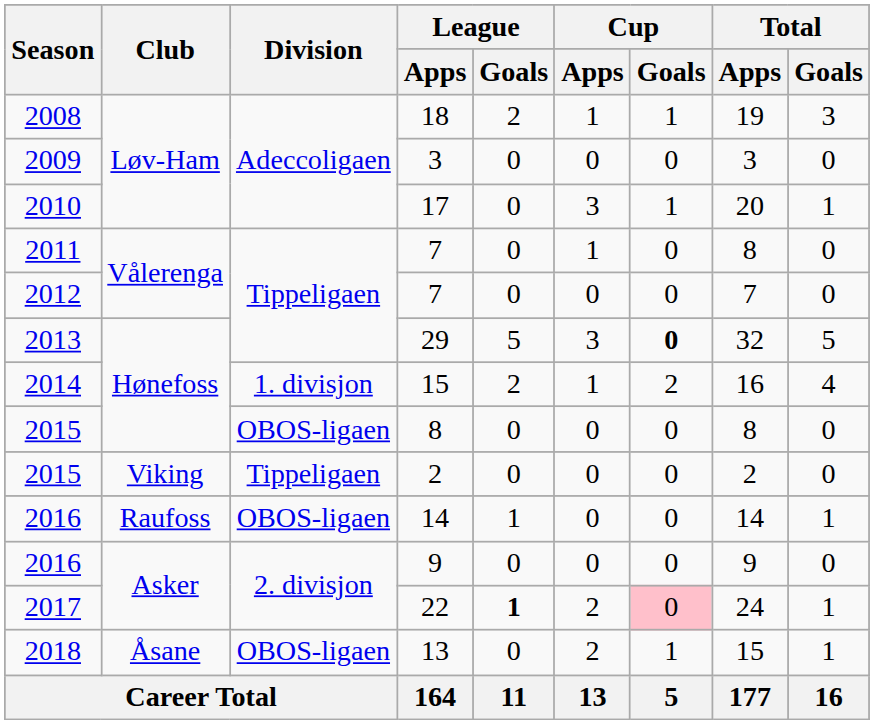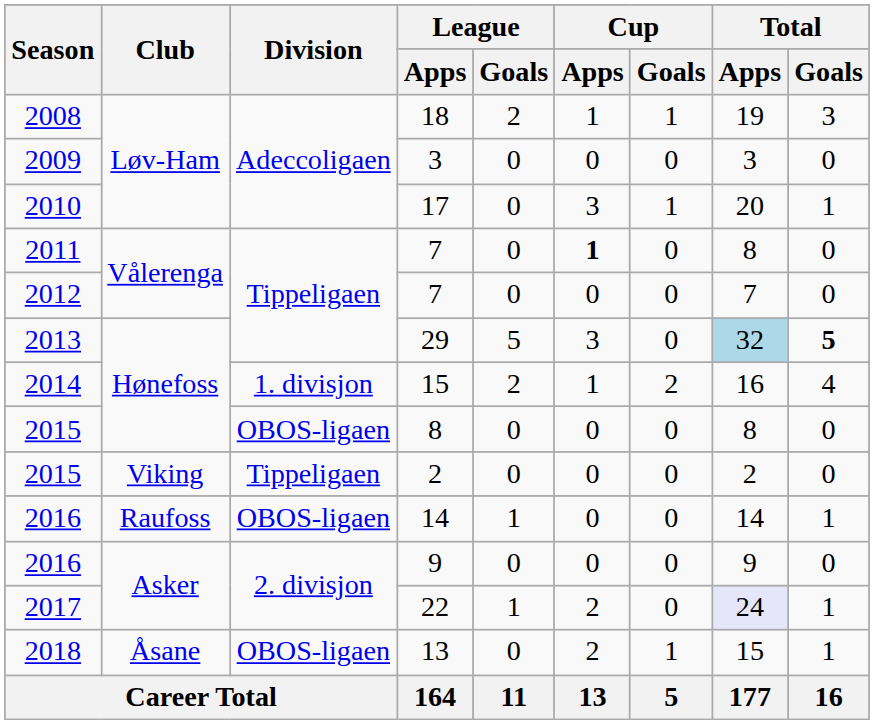(592, 250) normal -> (592, 250) bold
(671, 339) bold -> (671, 339) normal
(750, 339) no background -> (750, 339) lightblue background
(829, 339) normal -> (829, 339) bold
(514, 607) bold -> (514, 607) normal
(671, 607) pink background -> (671, 607) no background
(750, 607) no background -> (750, 607) lavender background
